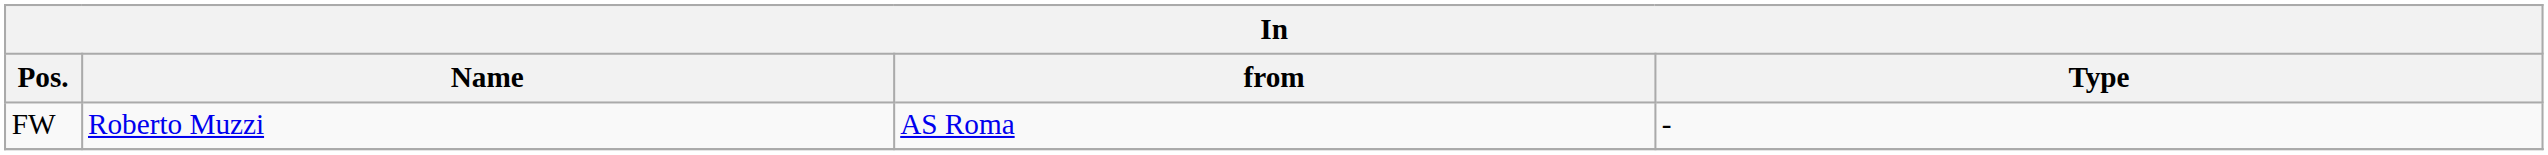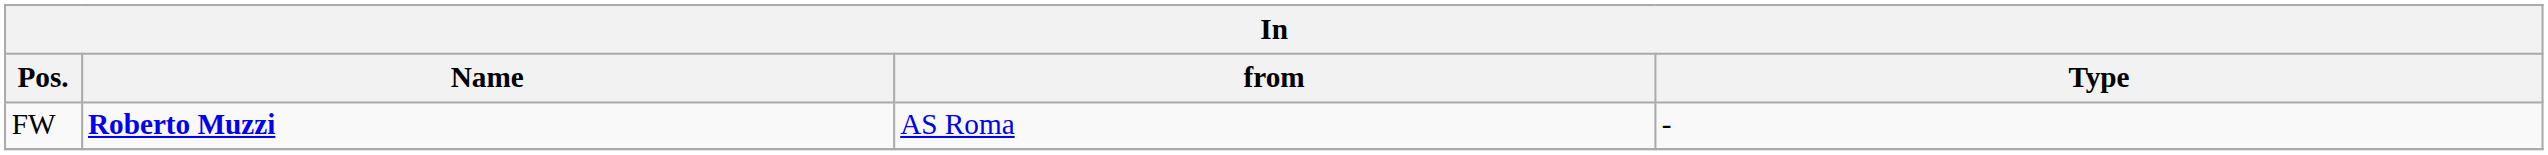(176, 125) normal -> (182, 125) bold
